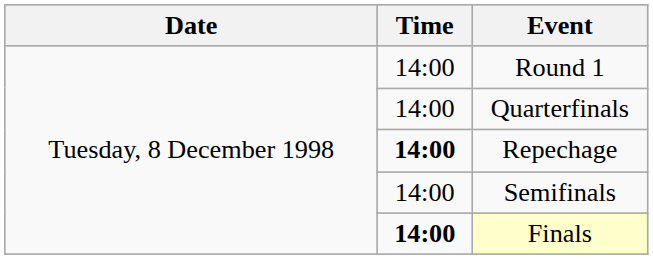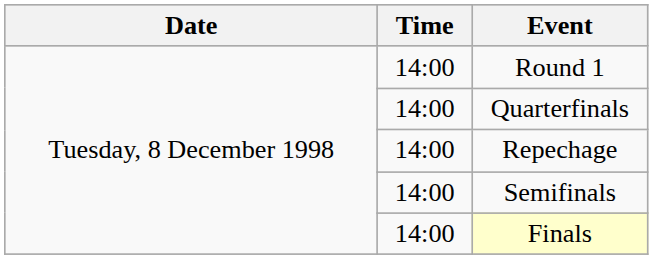(425, 150) bold -> (425, 150) normal
(425, 233) bold -> (425, 233) normal
